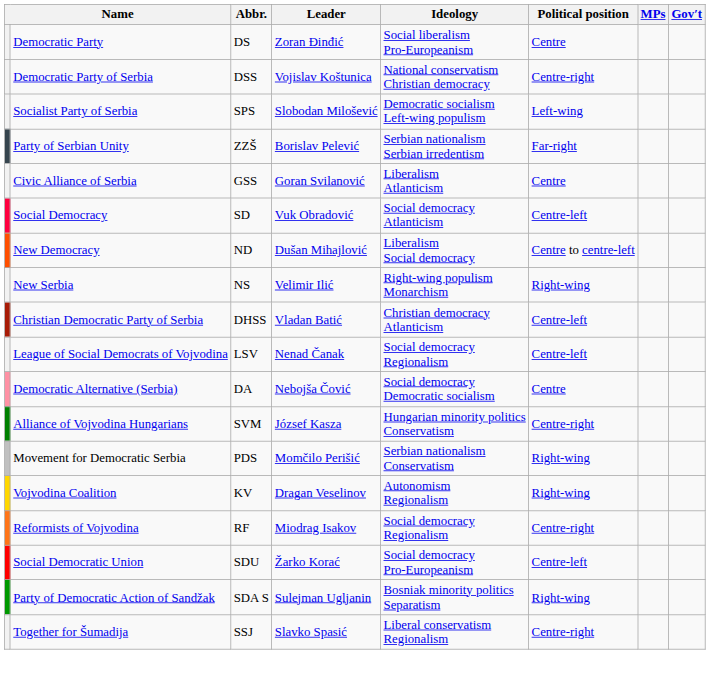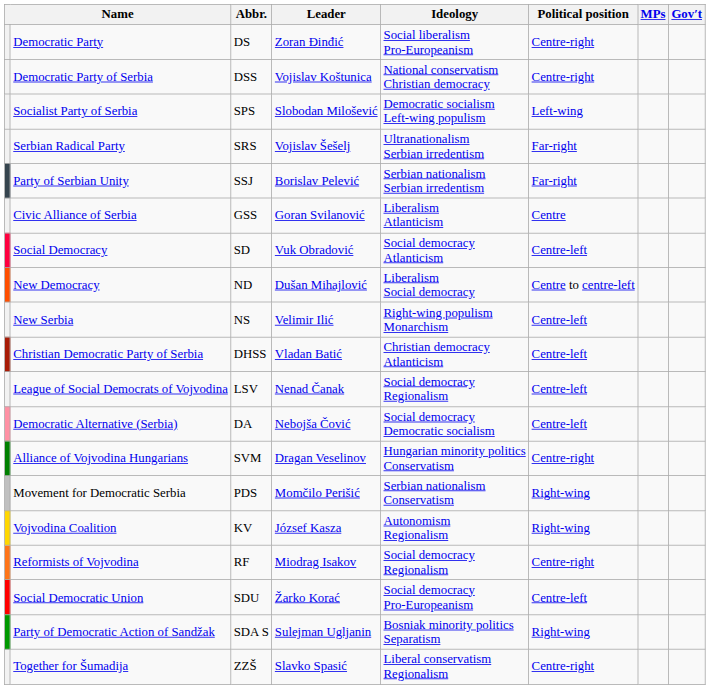(549, 42) Centre -> (563, 42) Centre-right
+ row: (69, 146)
(245, 146) ZZŠ -> (243, 180) SSJ
(561, 285) Right-wing -> (559, 319) Centre-left
(549, 389) Centre -> (559, 423) Centre-left
(308, 423) József Kasza -> (320, 458) Dragan Veselinov
(320, 493) Dragan Veselinov -> (308, 527) József Kasza
(243, 632) SSJ -> (245, 666) ZZŠ
